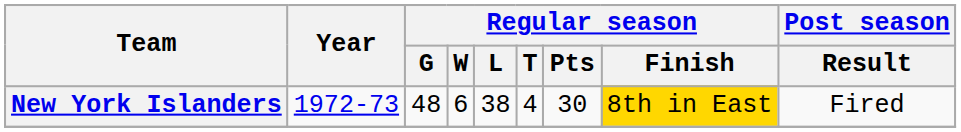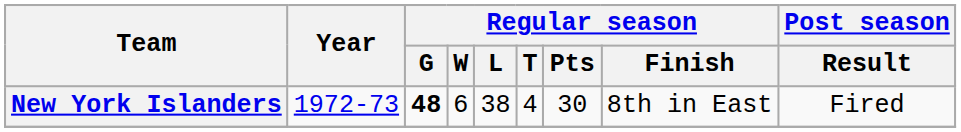(426, 107) normal -> (426, 107) bold
(690, 107) gold background -> (690, 107) no background
